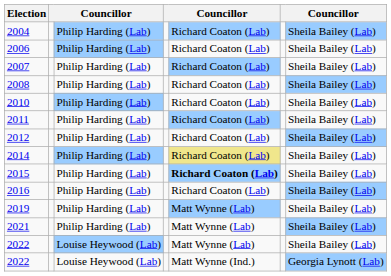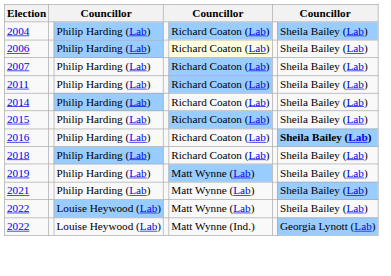(220, 48) no background -> (220, 48) lightyellow background
- row: (18, 84)
- row: (18, 102)
- row: (18, 137)
(220, 155) khaki background -> (220, 102) no background
(224, 173) bold -> (220, 119) normal
(332, 191) normal -> (326, 137) bold
+ row: (18, 155)
